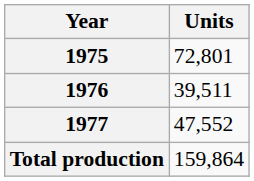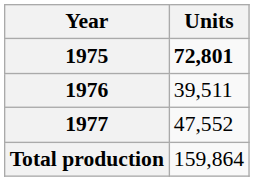(204, 55) normal -> (204, 55) bold
